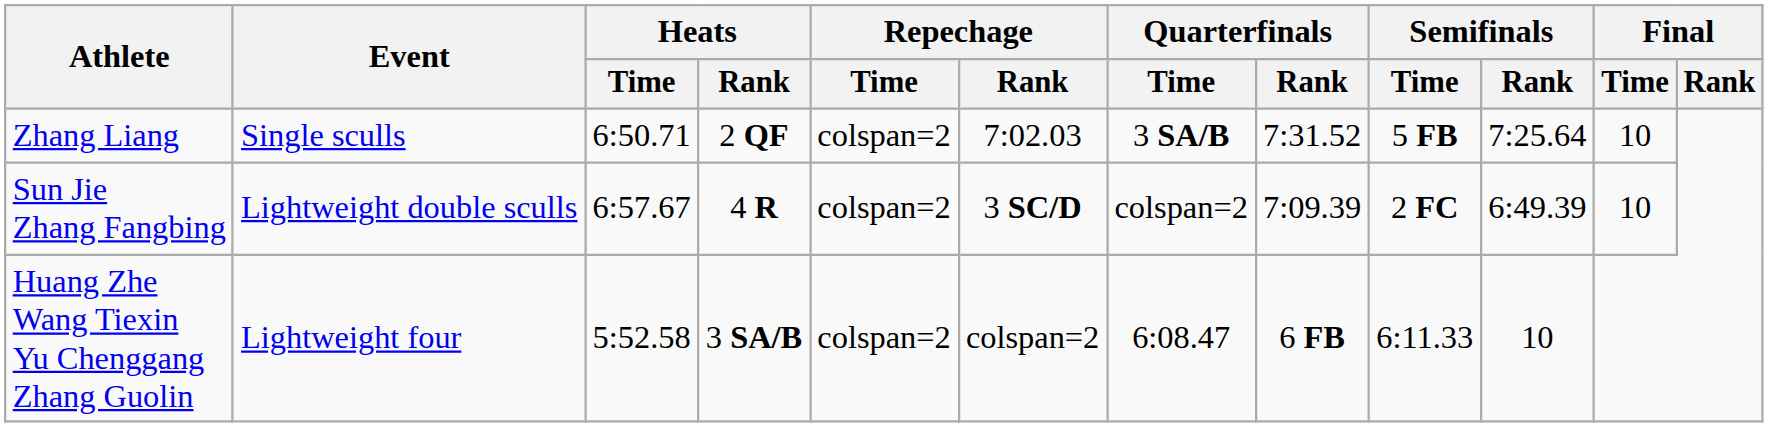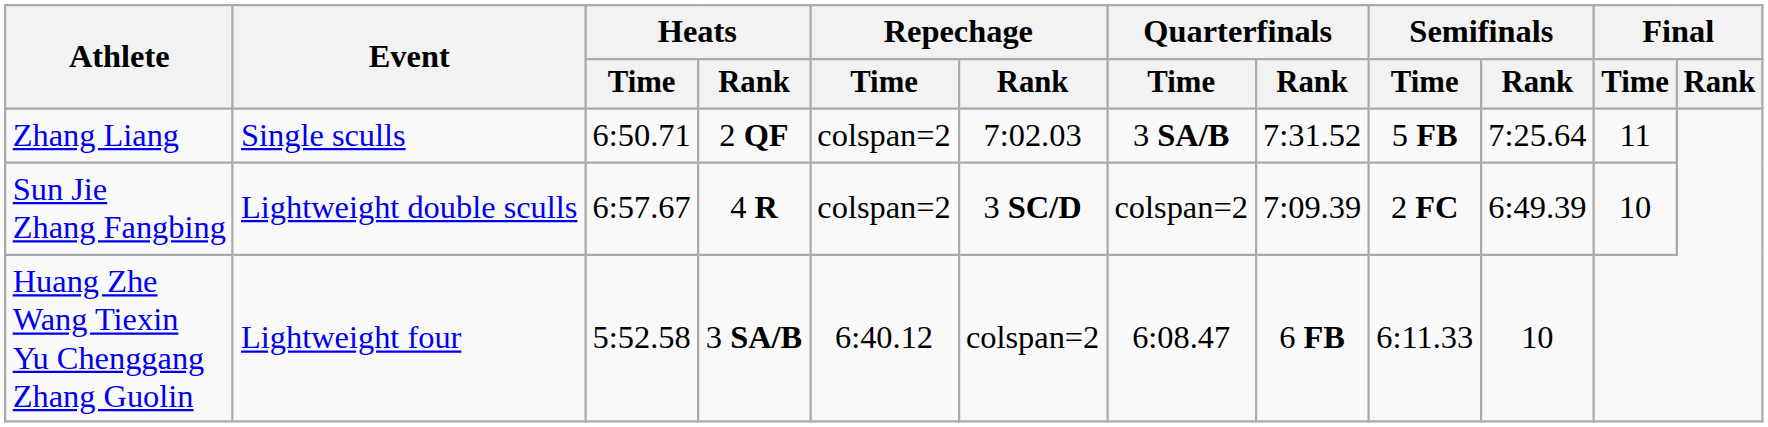(1635, 135) 10 -> (1635, 135) 11
(884, 338) colspan=2 -> (884, 338) 6:40.12
